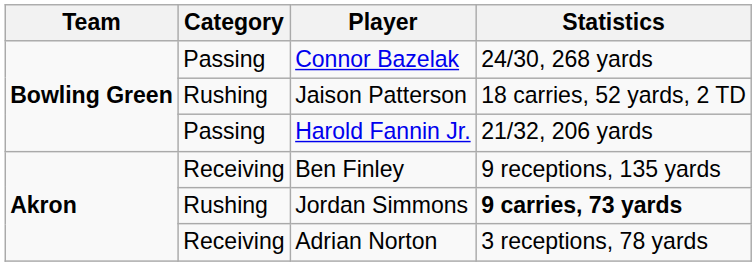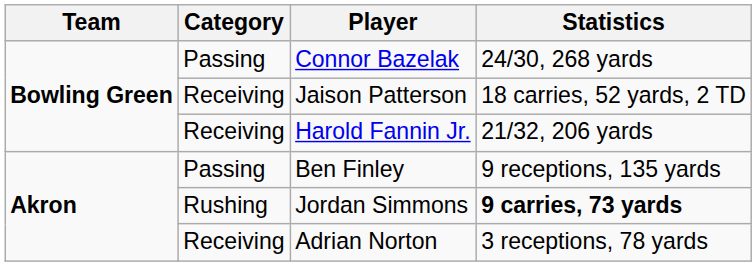(226, 95) Rushing -> (234, 95) Receiving
(224, 132) Passing -> (234, 132) Receiving
(234, 168) Receiving -> (224, 168) Passing
